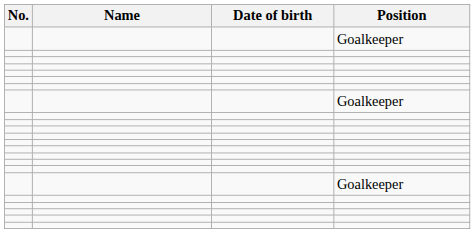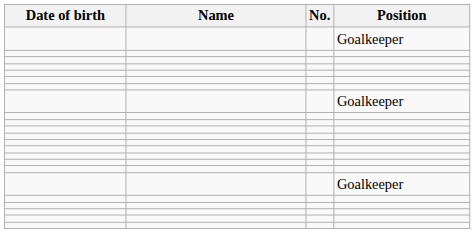columns swapped: (18, 15) <-> (273, 15)
